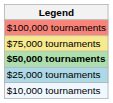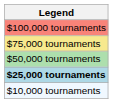(56, 59) bold -> (54, 59) normal
(54, 74) normal -> (56, 74) bold
